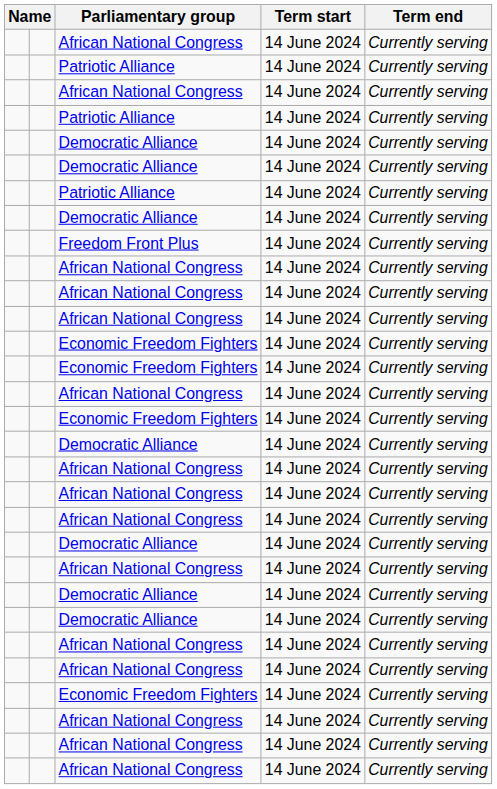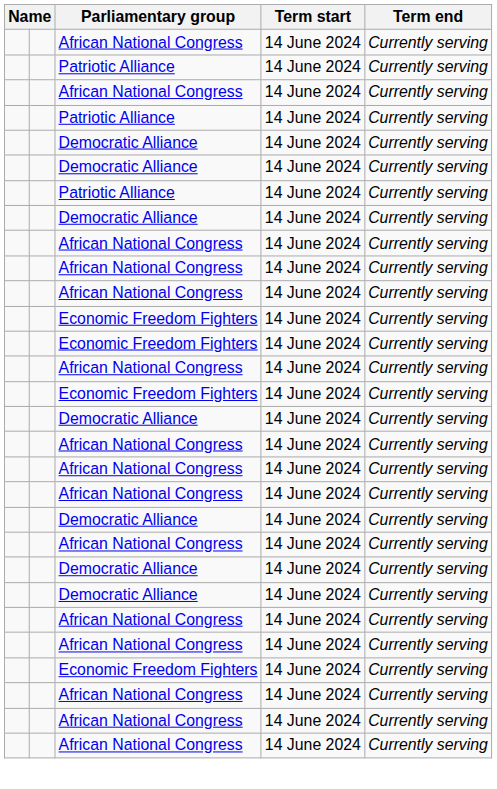- row: (17, 243)
